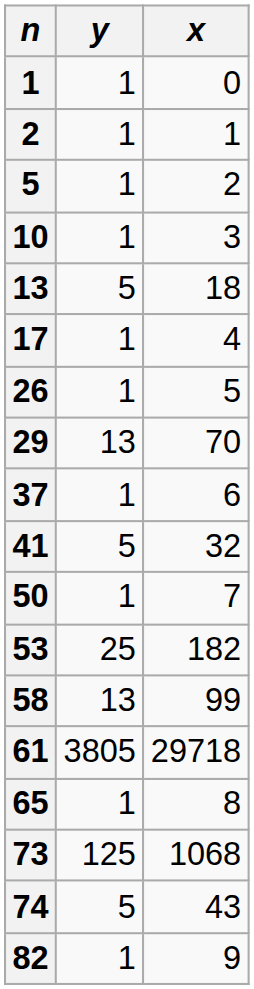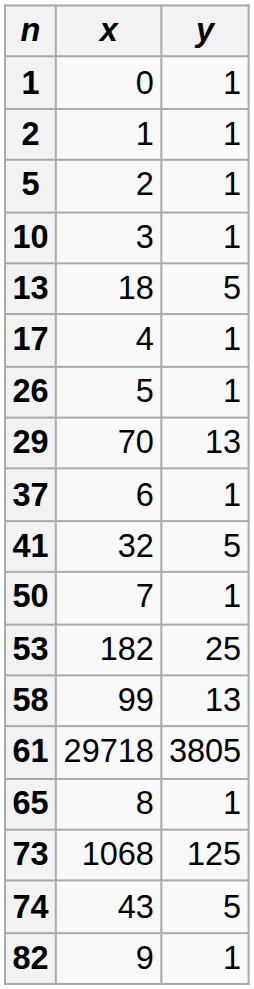columns swapped: (196, 30) <-> (100, 30)
